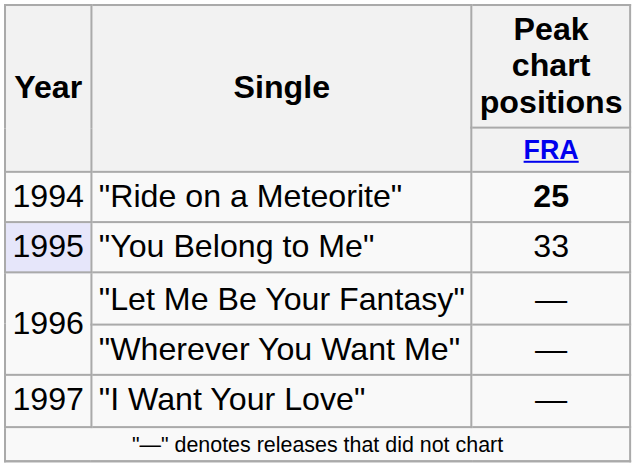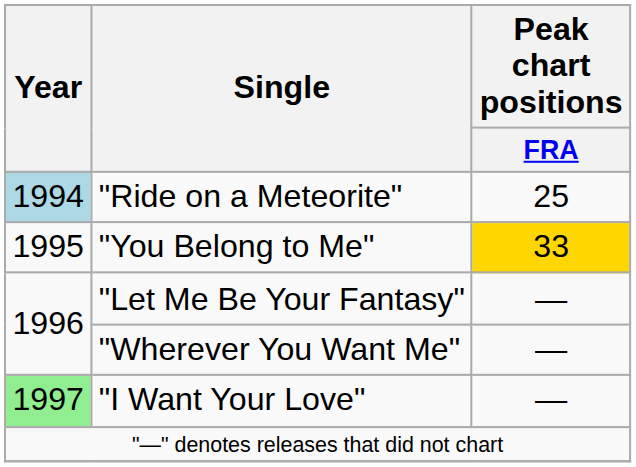(48, 196) no background -> (48, 196) lightblue background
(551, 196) bold -> (551, 196) normal
(48, 247) lavender background -> (48, 247) no background
(551, 247) no background -> (551, 247) gold background
(48, 400) no background -> (48, 400) lightgreen background
